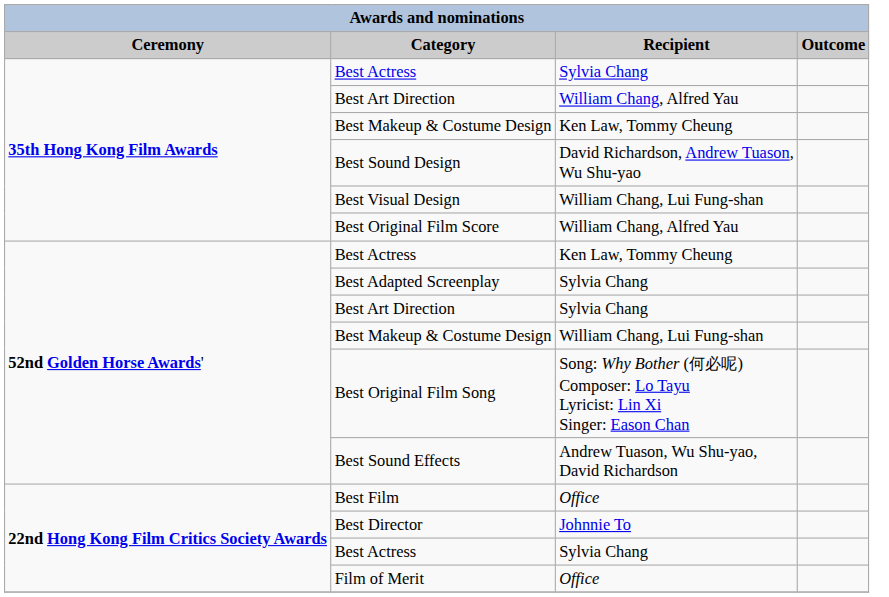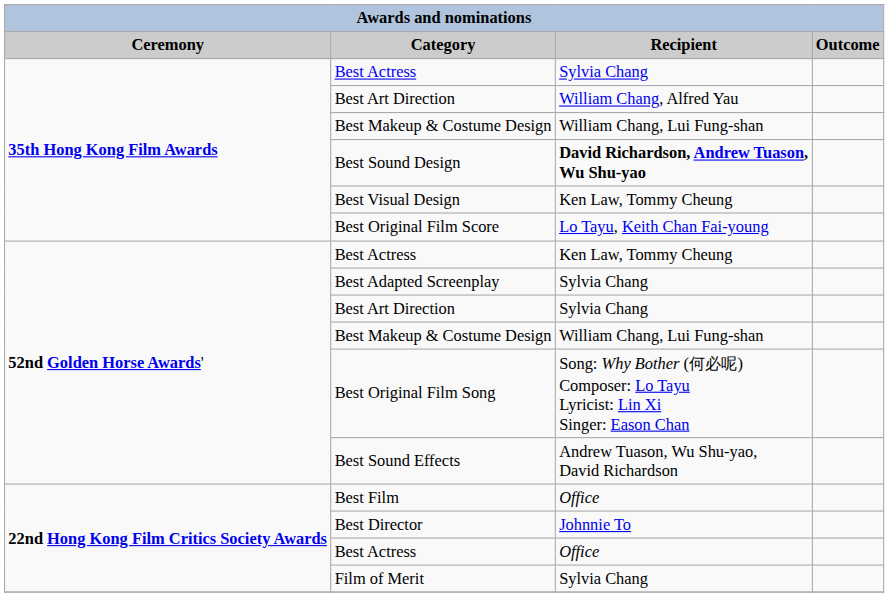(646, 126) Ken Law, Tommy Cheung -> (661, 126) William Chang, Lui Fung-shan
(676, 163) normal -> (684, 163) bold
(661, 200) William Chang, Lui Fung-shan -> (646, 200) Ken Law, Tommy Cheung
(649, 227) William Chang, Alfred Yau -> (664, 227) Lo Tayu, Keith Chan Fai-young
(604, 551) Sylvia Chang -> (579, 551) Office
(579, 578) Office -> (604, 578) Sylvia Chang
